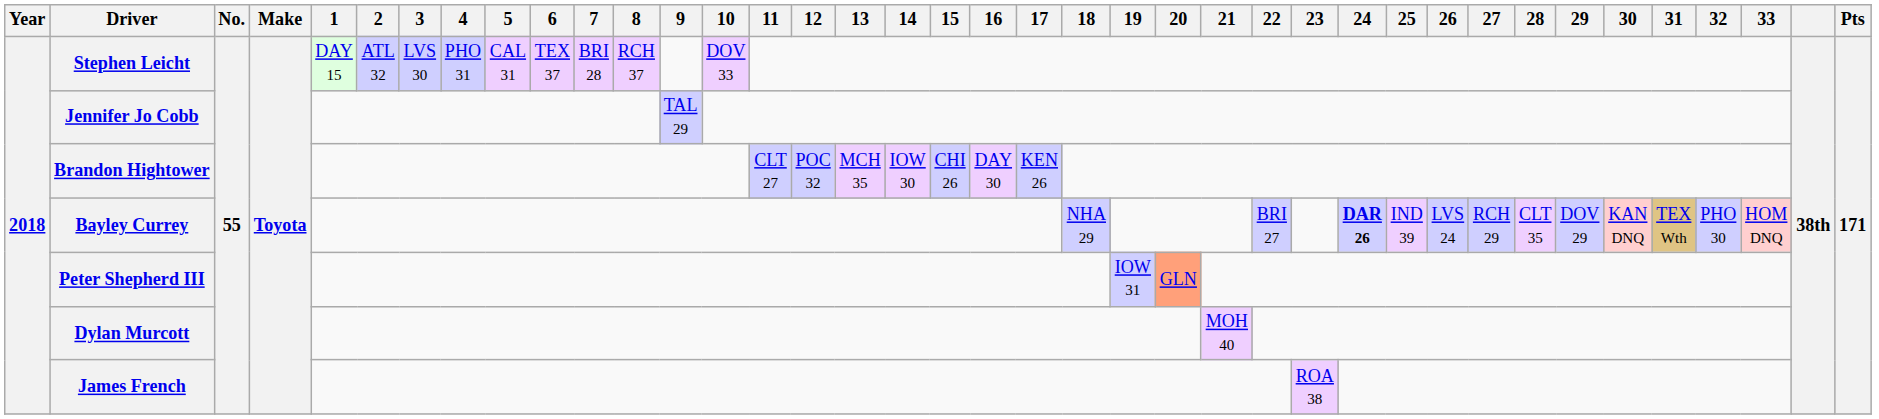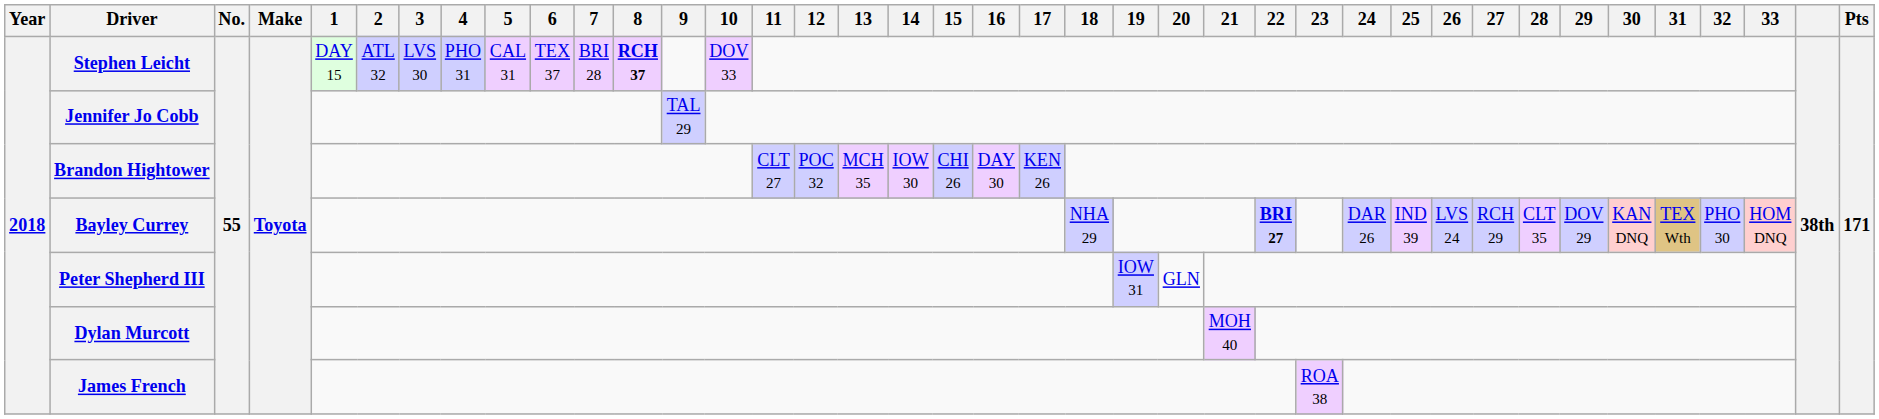(636, 62) normal -> (638, 62) bold
(1272, 224) normal -> (1276, 224) bold
(1362, 224) bold -> (1367, 224) normal
(1178, 279) lightsalmon background -> (1181, 279) no background
